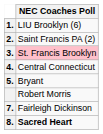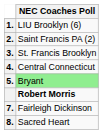(57, 53) pink background -> (57, 53) no background
(30, 81) no background -> (30, 81) lightgreen background
(44, 95) normal -> (47, 95) bold
(45, 123) bold -> (44, 123) normal
